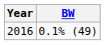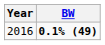(68, 31) normal -> (68, 31) bold
